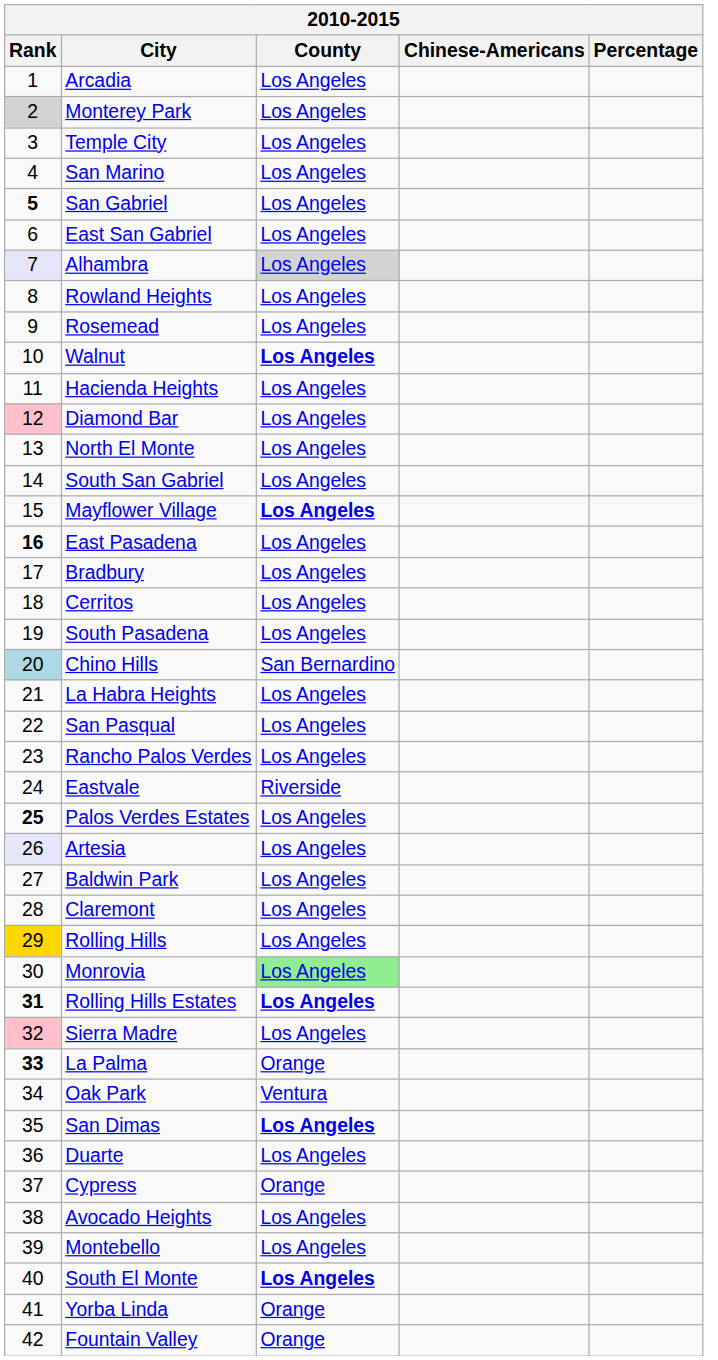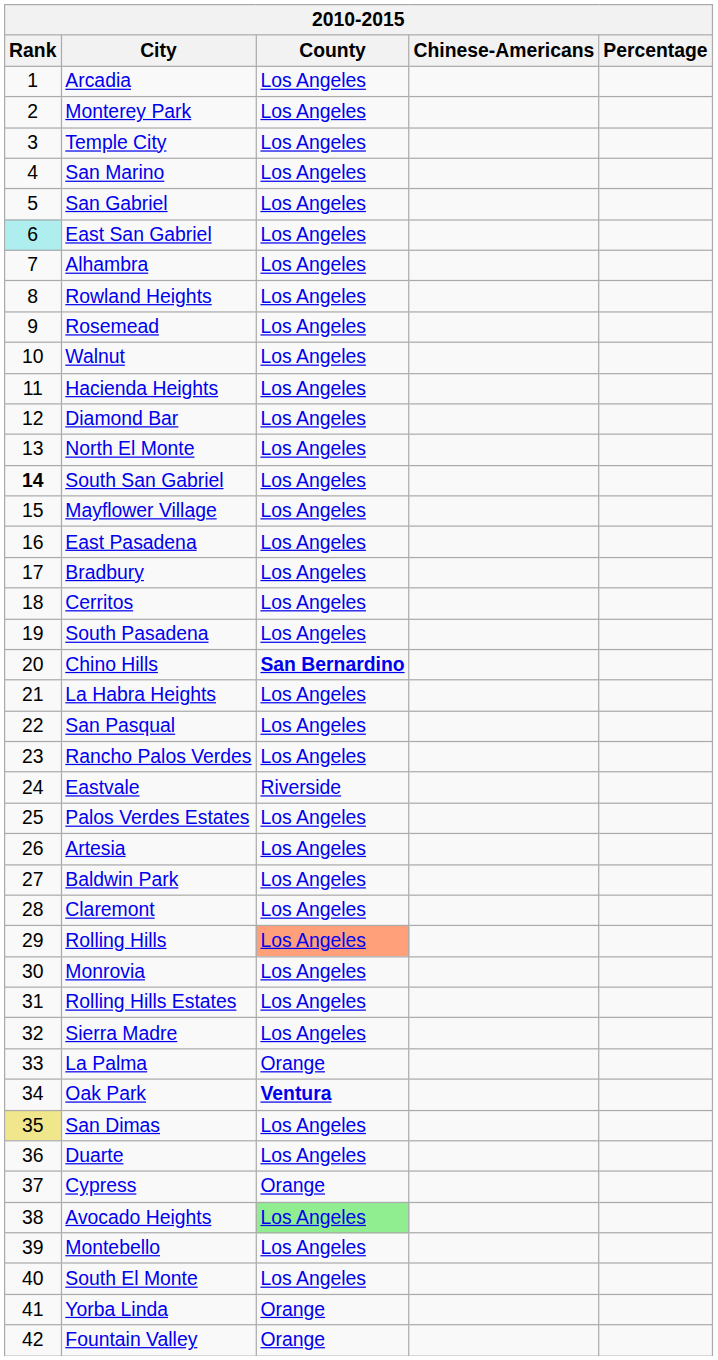(33, 111) lightgrey background -> (33, 111) no background
(33, 204) bold -> (33, 204) normal
(33, 234) no background -> (33, 234) paleturquoise background
(33, 265) lavender background -> (33, 265) no background
(313, 265) lightgrey background -> (313, 265) no background
(318, 357) bold -> (313, 357) normal
(33, 419) pink background -> (33, 419) no background
(33, 480) normal -> (33, 480) bold
(318, 511) bold -> (313, 511) normal
(33, 541) bold -> (33, 541) normal
(33, 664) lightblue background -> (33, 664) no background
(328, 664) normal -> (333, 664) bold
(33, 818) bold -> (33, 818) normal
(33, 848) lavender background -> (33, 848) no background
(33, 940) gold background -> (33, 940) no background
(313, 940) no background -> (313, 940) lightsalmon background
(313, 971) lightgreen background -> (313, 971) no background
(33, 1002) bold -> (33, 1002) normal
(318, 1002) bold -> (313, 1002) normal
(33, 1033) pink background -> (33, 1033) no background
(33, 1063) bold -> (33, 1063) normal
(294, 1094) normal -> (296, 1094) bold
(33, 1125) no background -> (33, 1125) khaki background
(318, 1125) bold -> (313, 1125) normal
(313, 1217) no background -> (313, 1217) lightgreen background
(318, 1278) bold -> (313, 1278) normal
